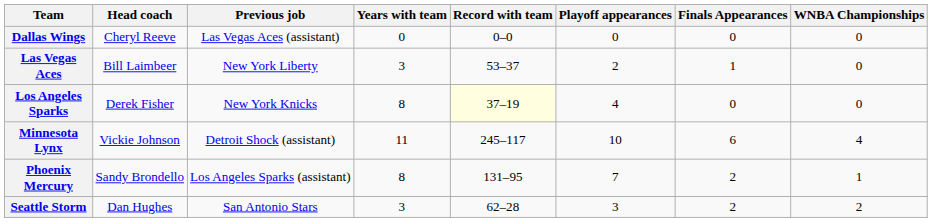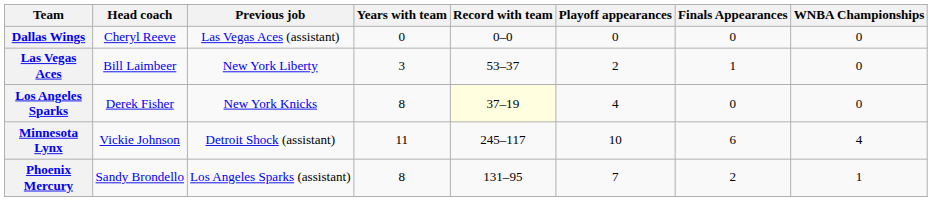- row: (48, 207)
